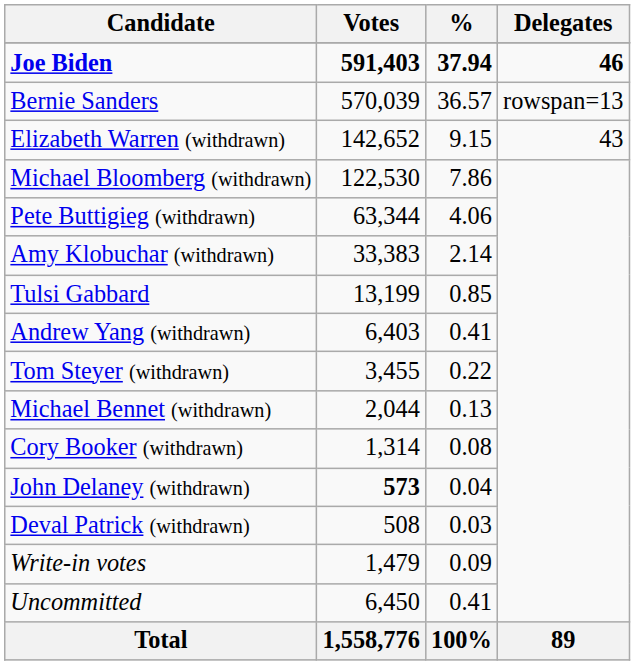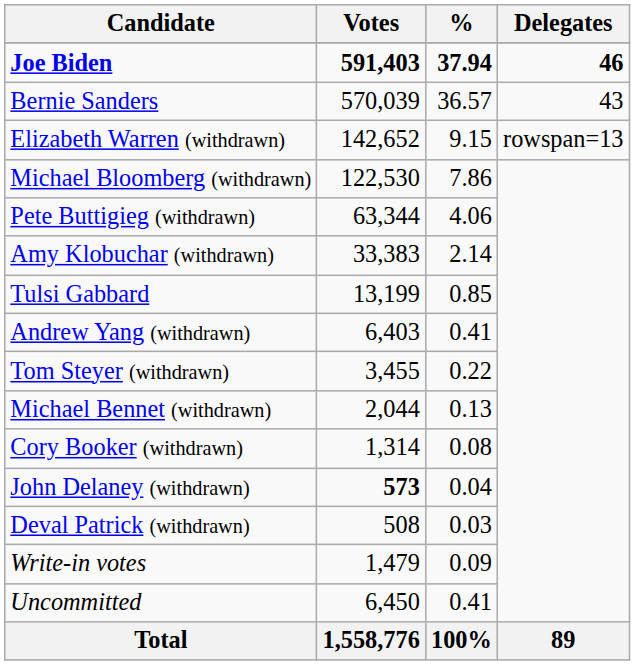(563, 100) rowspan=13 -> (611, 100) 43
(611, 139) 43 -> (563, 139) rowspan=13
